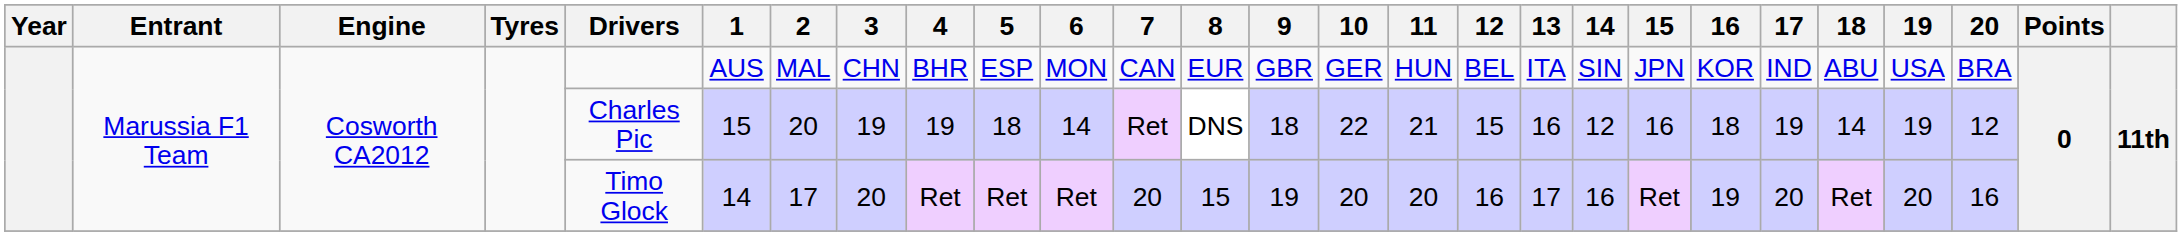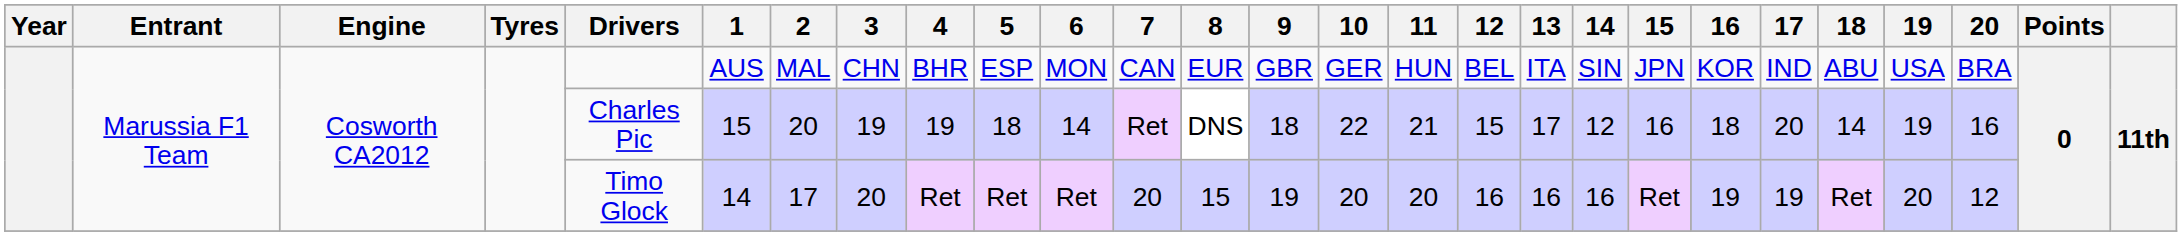(1546, 125) 16 -> (1546, 125) 17
(1789, 125) 19 -> (1789, 125) 20
(1984, 125) 12 -> (1984, 125) 16
(1546, 196) 17 -> (1546, 196) 16
(1789, 196) 20 -> (1789, 196) 19
(1984, 196) 16 -> (1984, 196) 12
